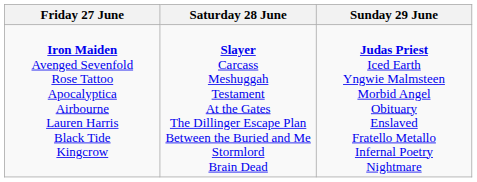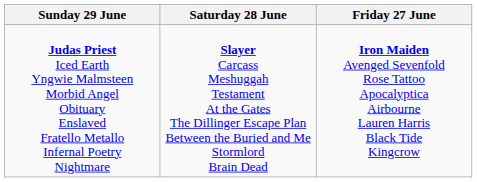columns swapped: (82, 14) <-> (394, 14)
